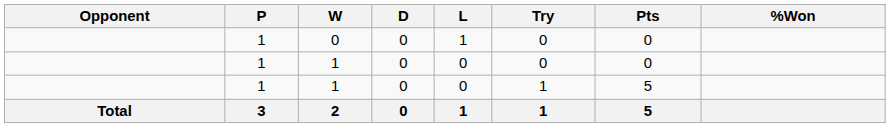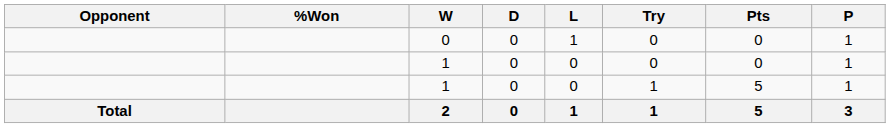columns swapped: (261, 16) <-> (793, 16)
